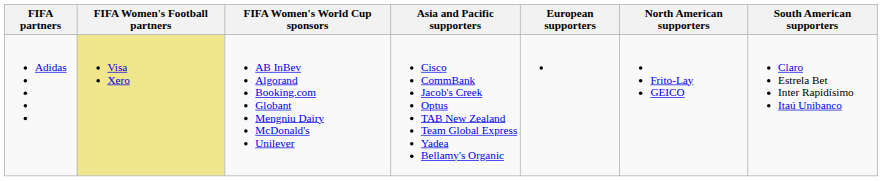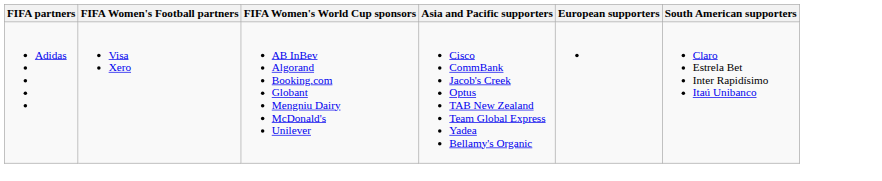- column: (684, 19)
(151, 74) khaki background -> (160, 61) no background
